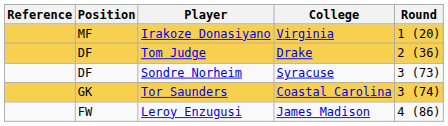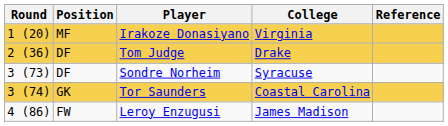columns swapped: (419, 14) <-> (40, 14)
